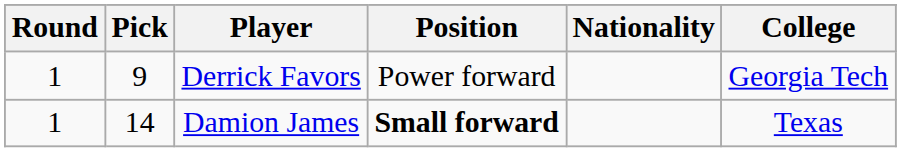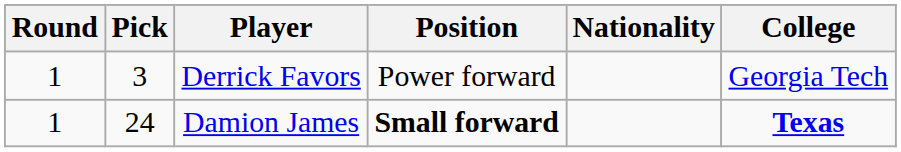(140, 75) 9 -> (140, 75) 3
(140, 122) 14 -> (140, 122) 24
(808, 122) normal -> (808, 122) bold
